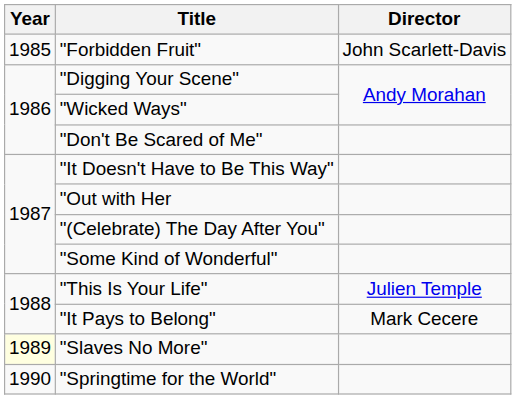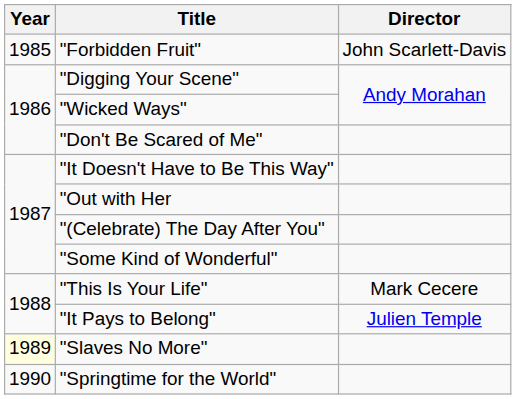(424, 288) Julien Temple -> (424, 288) Mark Cecere
(424, 318) Mark Cecere -> (424, 318) Julien Temple
